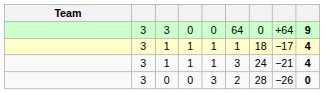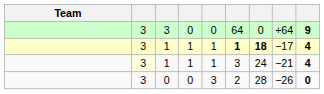(237, 47) normal -> (237, 47) bold
(261, 47) normal -> (261, 47) bold
(143, 64) no background -> (143, 64) lightyellow background
